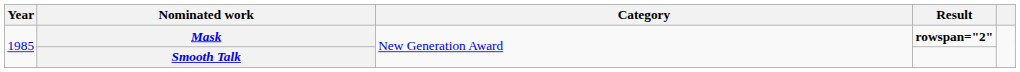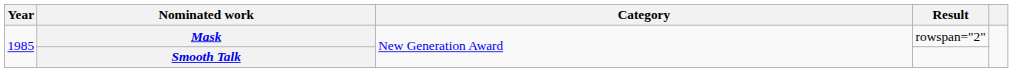(954, 36) bold -> (951, 36) normal
